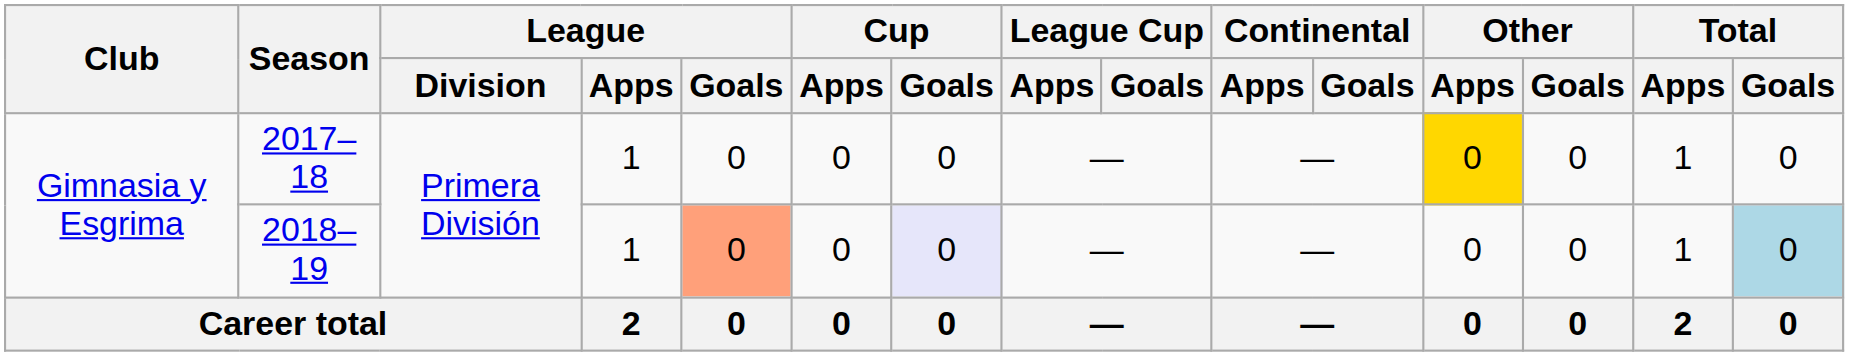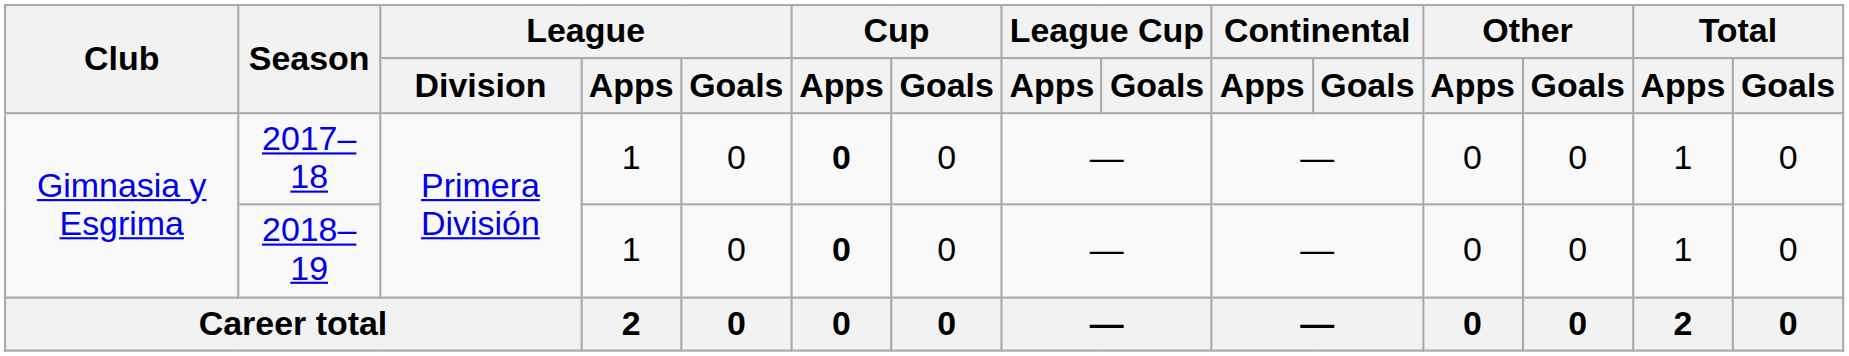(842, 158) normal -> (842, 158) bold
(1473, 158) gold background -> (1473, 158) no background
(736, 250) lightsalmon background -> (736, 250) no background
(842, 250) normal -> (842, 250) bold
(947, 250) lavender background -> (947, 250) no background
(1788, 250) lightblue background -> (1788, 250) no background
